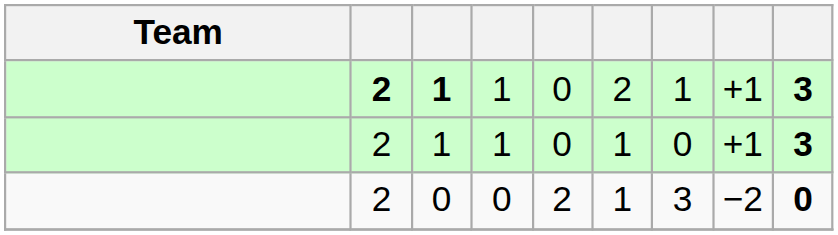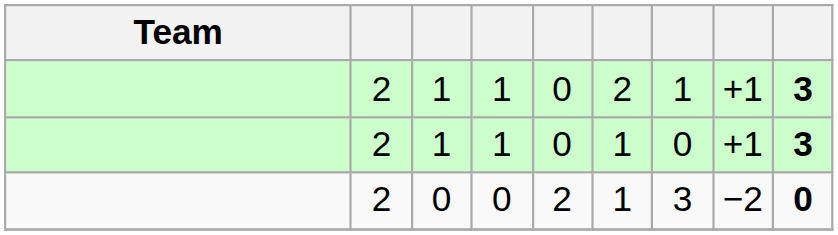(381, 88) bold -> (381, 88) normal
(442, 88) bold -> (442, 88) normal
